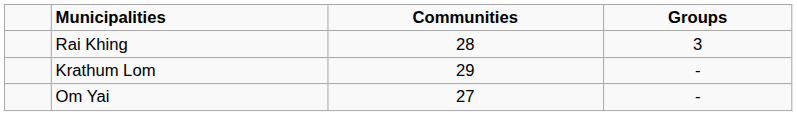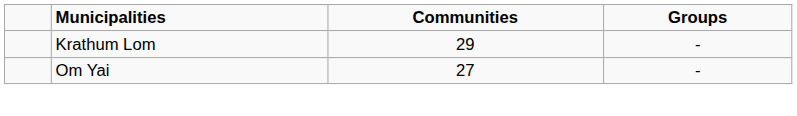- row: (92, 44)
